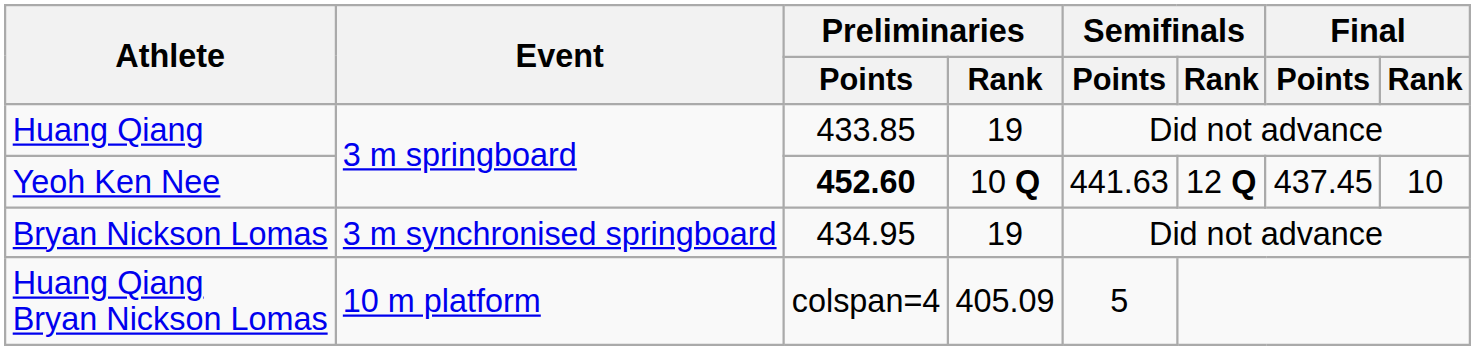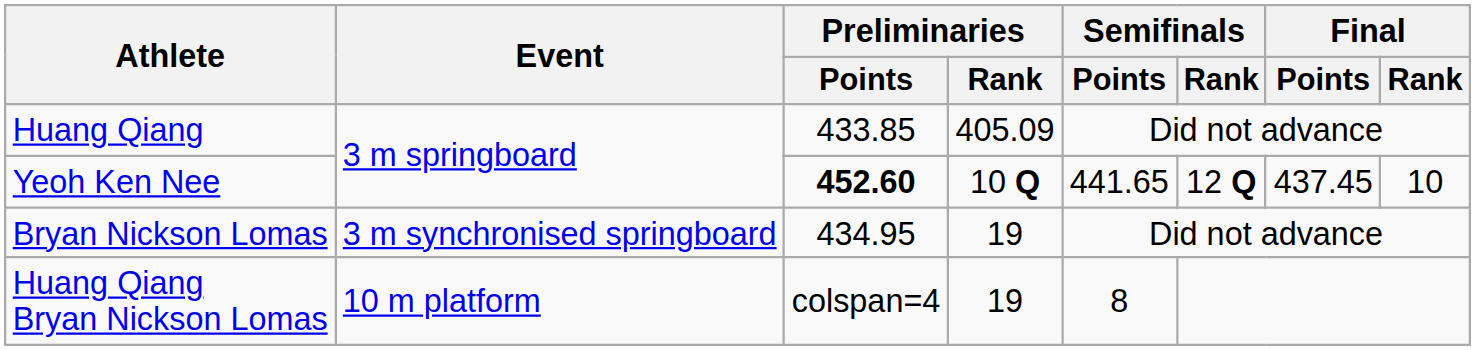(1005, 131) 19 -> (1005, 131) 405.09
(1119, 182) 441.63 -> (1119, 182) 441.65
(1005, 302) 405.09 -> (1005, 302) 19
(1119, 302) 5 -> (1119, 302) 8
